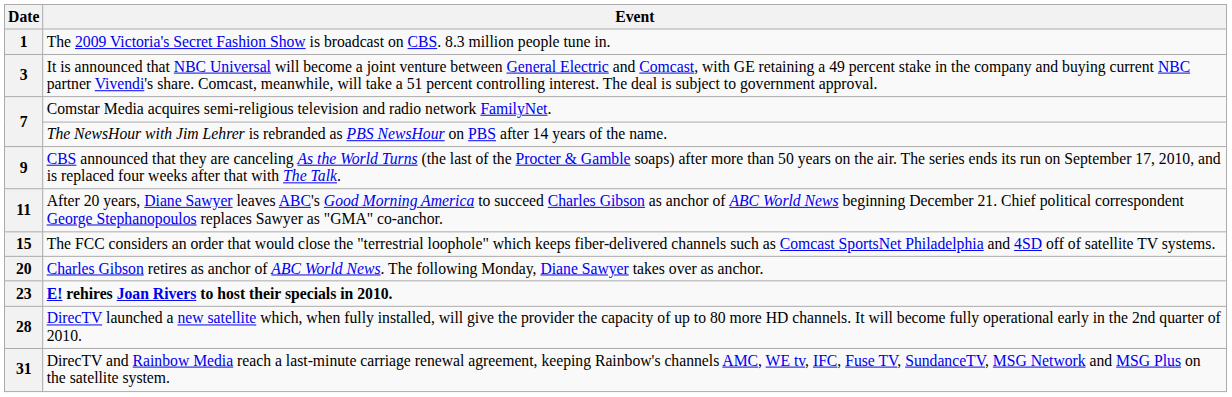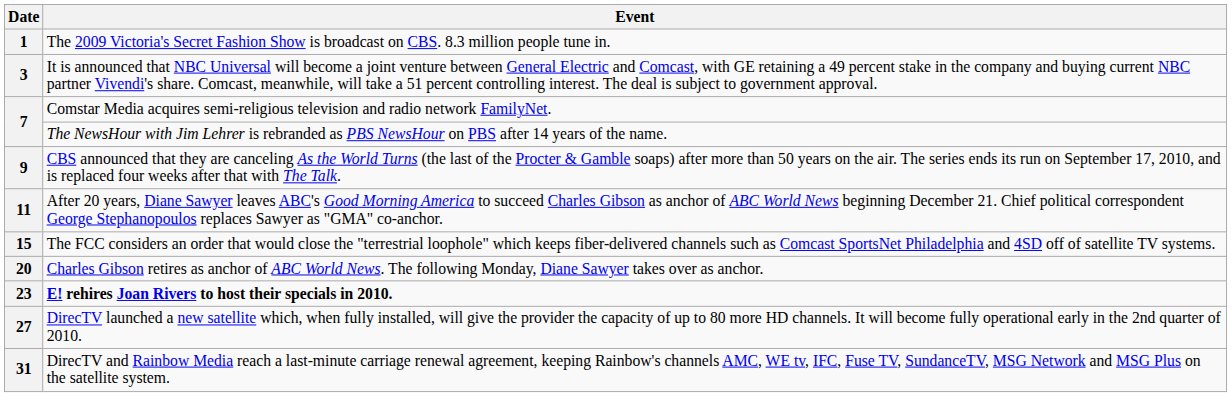(24, 327) 28 -> (24, 327) 27
